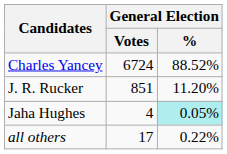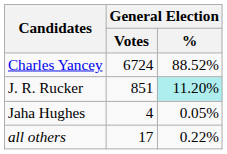(196, 88) no background -> (196, 88) paleturquoise background
(199, 112) paleturquoise background -> (199, 112) no background
